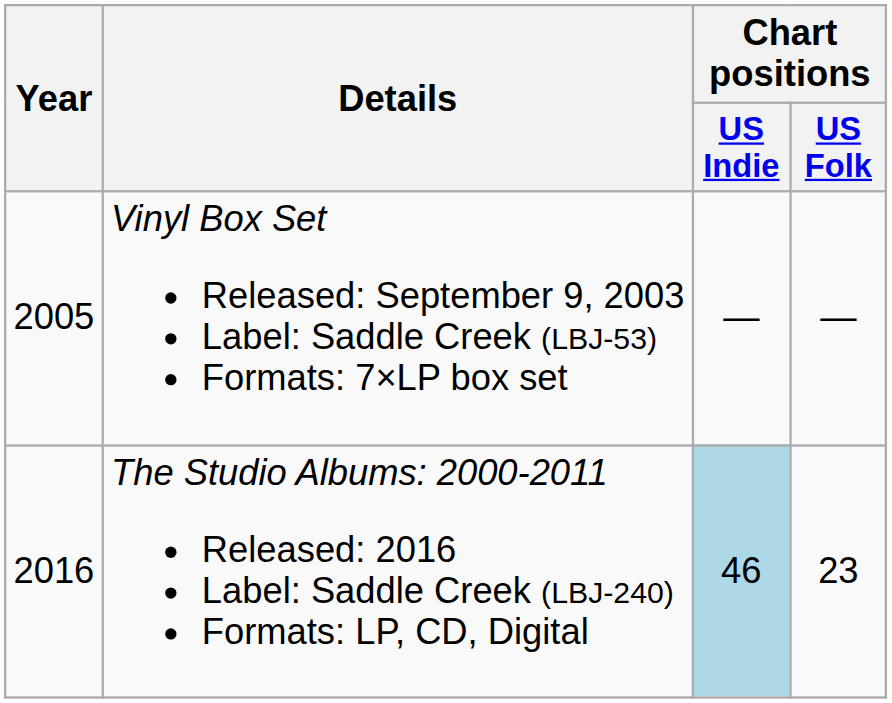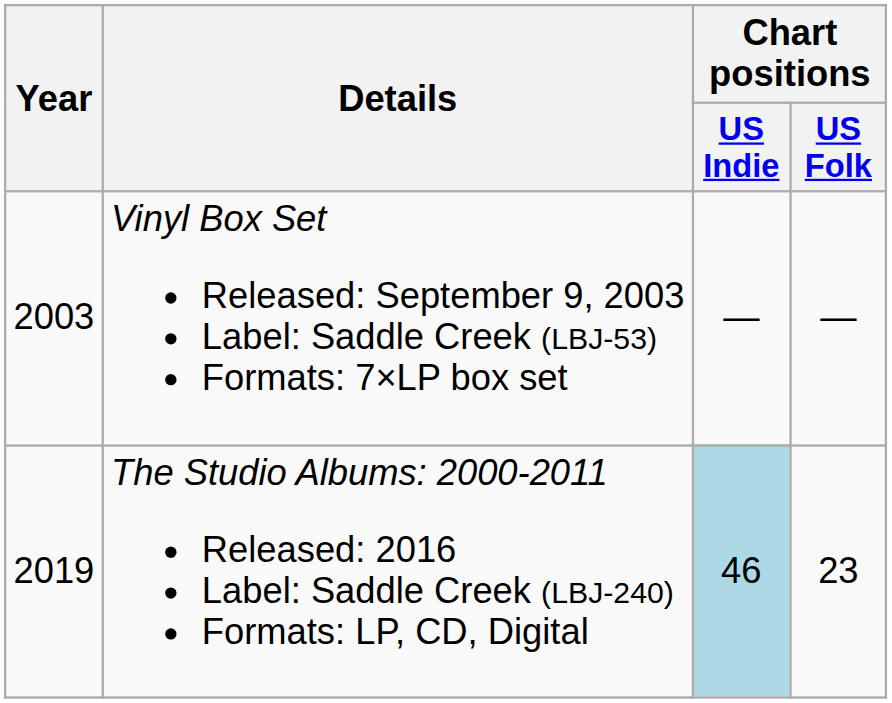(54, 317) 2005 -> (54, 317) 2003
(54, 570) 2016 -> (54, 570) 2019
